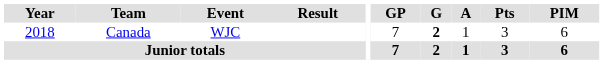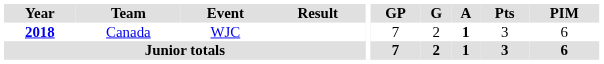(40, 31) normal -> (40, 31) bold
(436, 31) bold -> (436, 31) normal
(466, 31) normal -> (466, 31) bold
